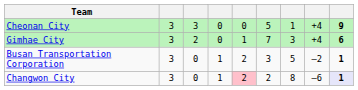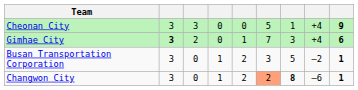(171, 40) normal -> (171, 40) bold
(244, 78) pink background -> (244, 78) no background
(268, 78) no background -> (268, 78) lightsalmon background
(293, 78) normal -> (293, 78) bold
(341, 78) lavender background -> (341, 78) no background
